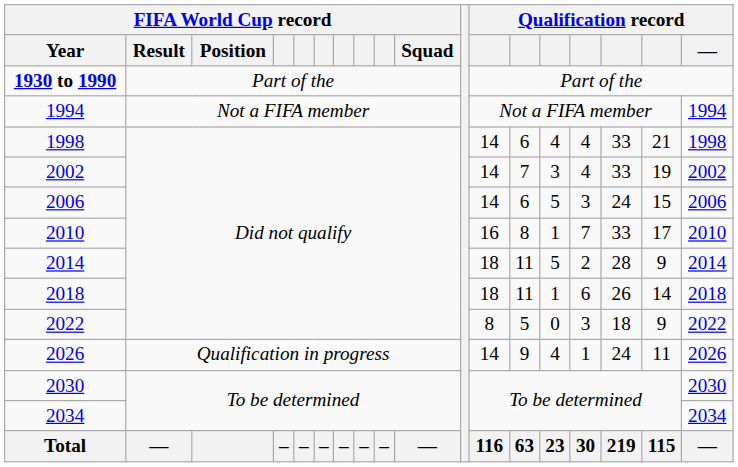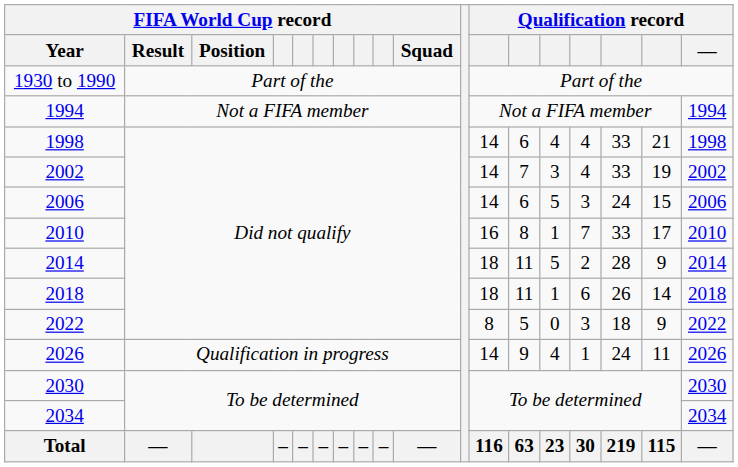(65, 80) bold -> (65, 80) normal
